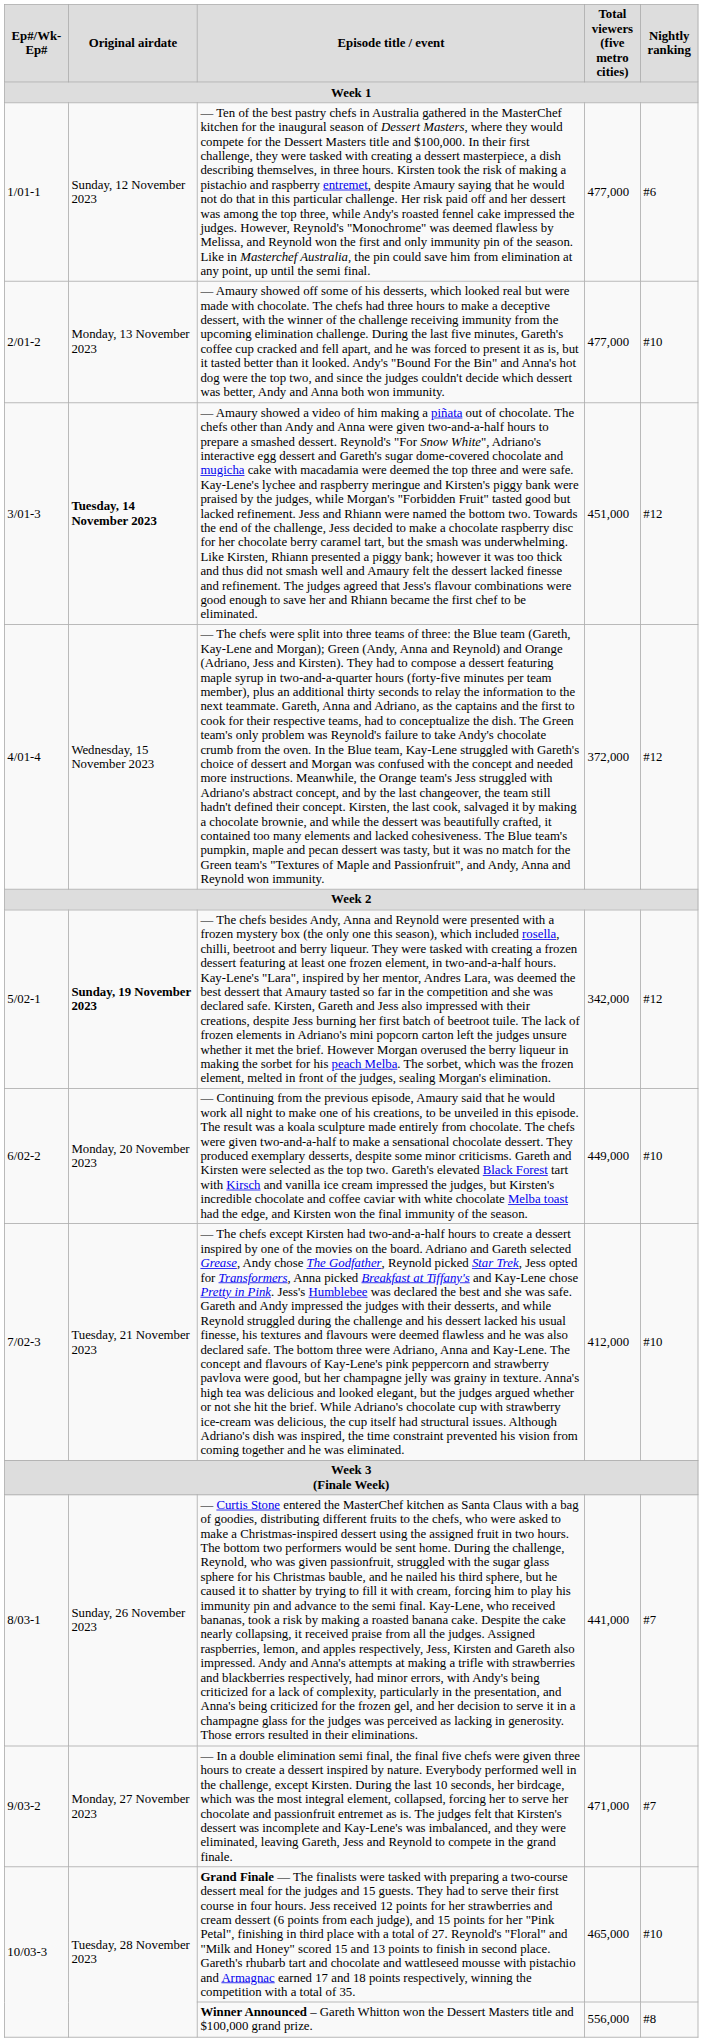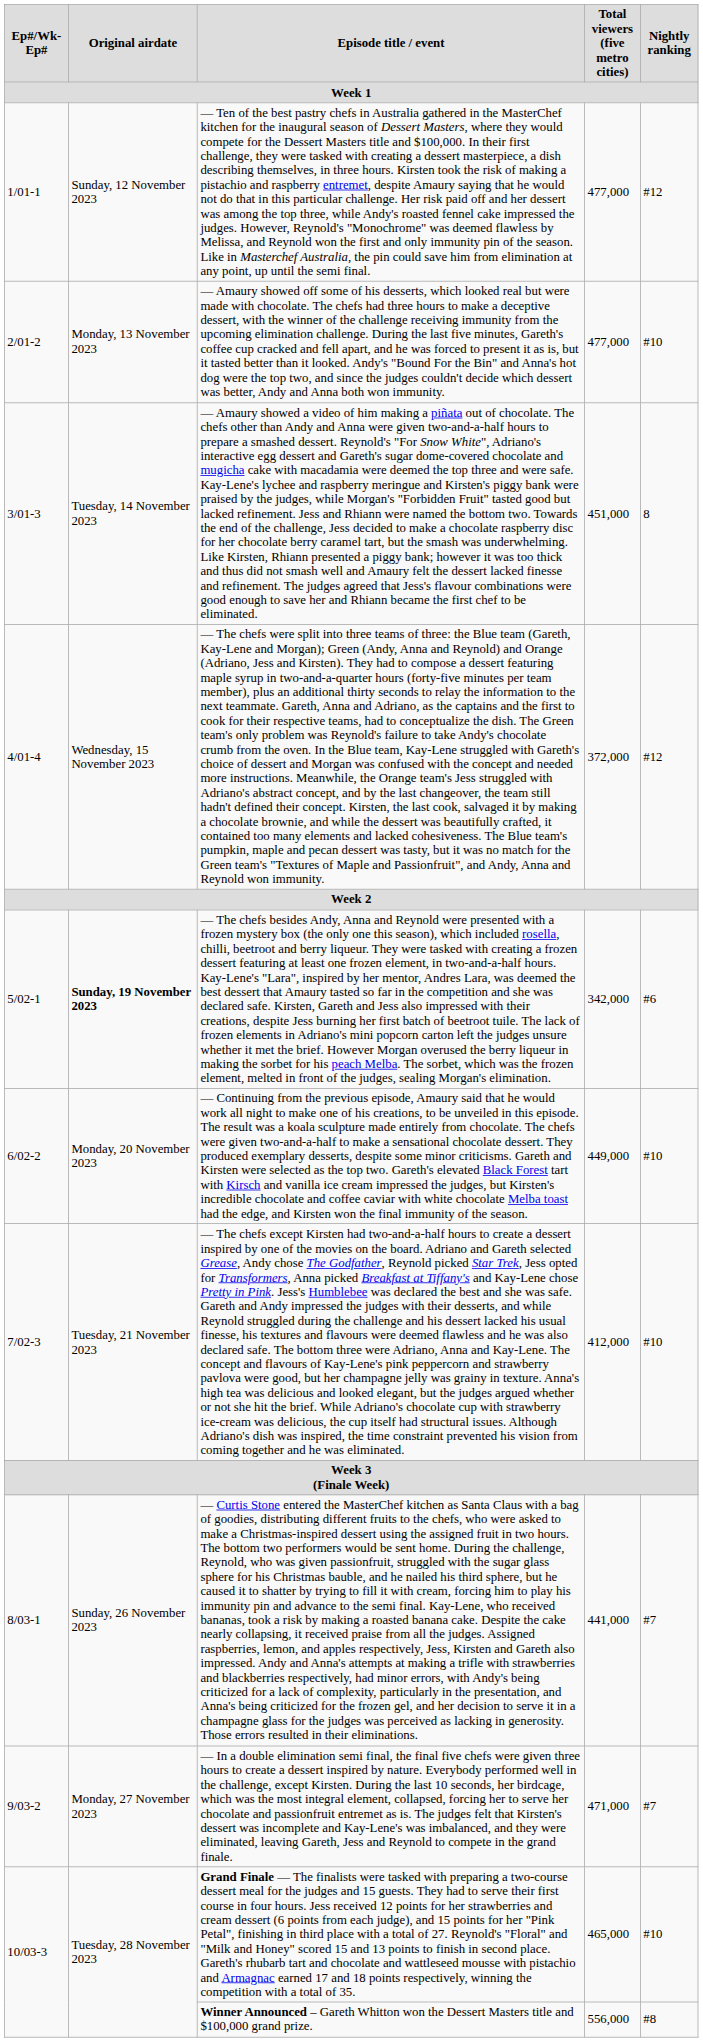(650, 192) #6 -> (653, 192) #12
(114, 513) bold -> (131, 513) normal
(653, 513) #12 -> (646, 513) 8
(653, 999) #12 -> (650, 999) #6
